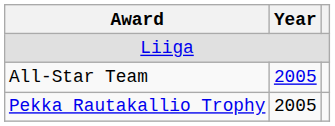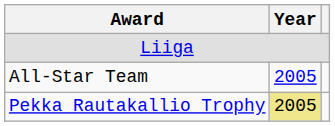(295, 106) no background -> (295, 106) khaki background
